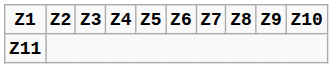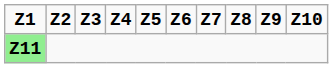(25, 49) no background -> (25, 49) lightgreen background
